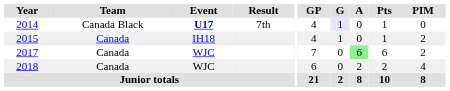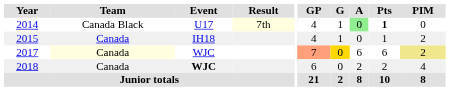(204, 24) bold -> (204, 24) normal
(263, 24) no background -> (263, 24) lightyellow background
(340, 24) lavender background -> (340, 24) no background
(359, 24) no background -> (359, 24) lightgreen background
(384, 24) normal -> (384, 24) bold
(113, 52) no background -> (113, 52) lightyellow background
(314, 52) no background -> (314, 52) lightsalmon background
(340, 52) no background -> (340, 52) gold background
(359, 52) lightgreen background -> (359, 52) no background
(423, 52) no background -> (423, 52) khaki background
(204, 66) normal -> (204, 66) bold
